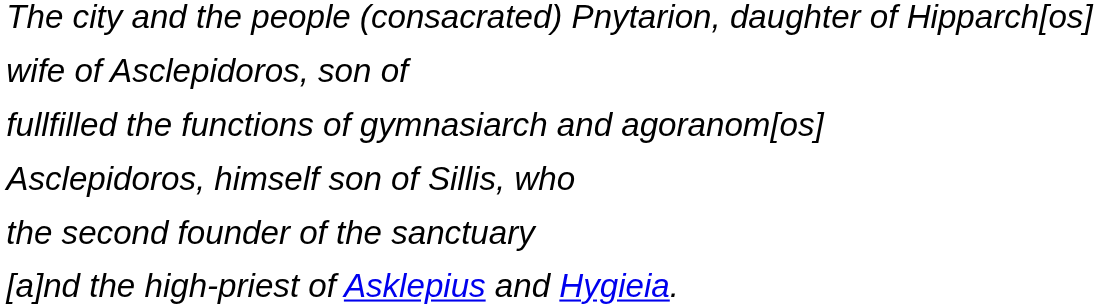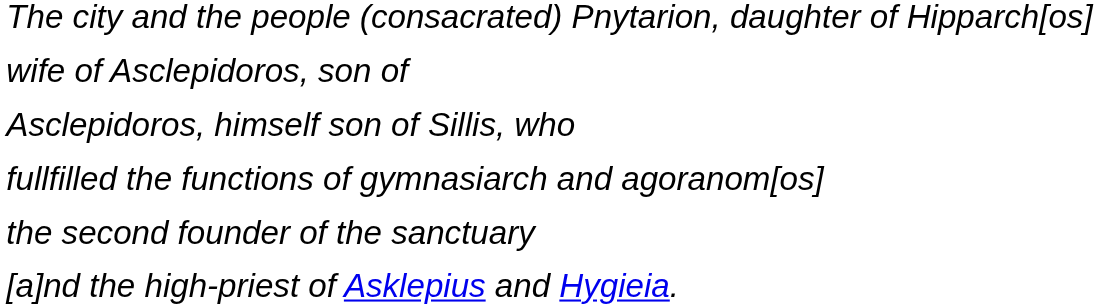(415, 125) fullfilled the functions of gymnasiarch and agoranom[os] -> (291, 125) Asclepidoros, himself son of Sillis, who
(291, 178) Asclepidoros, himself son of Sillis, who -> (415, 178) fullfilled the functions of gymnasiarch and agoranom[os]
